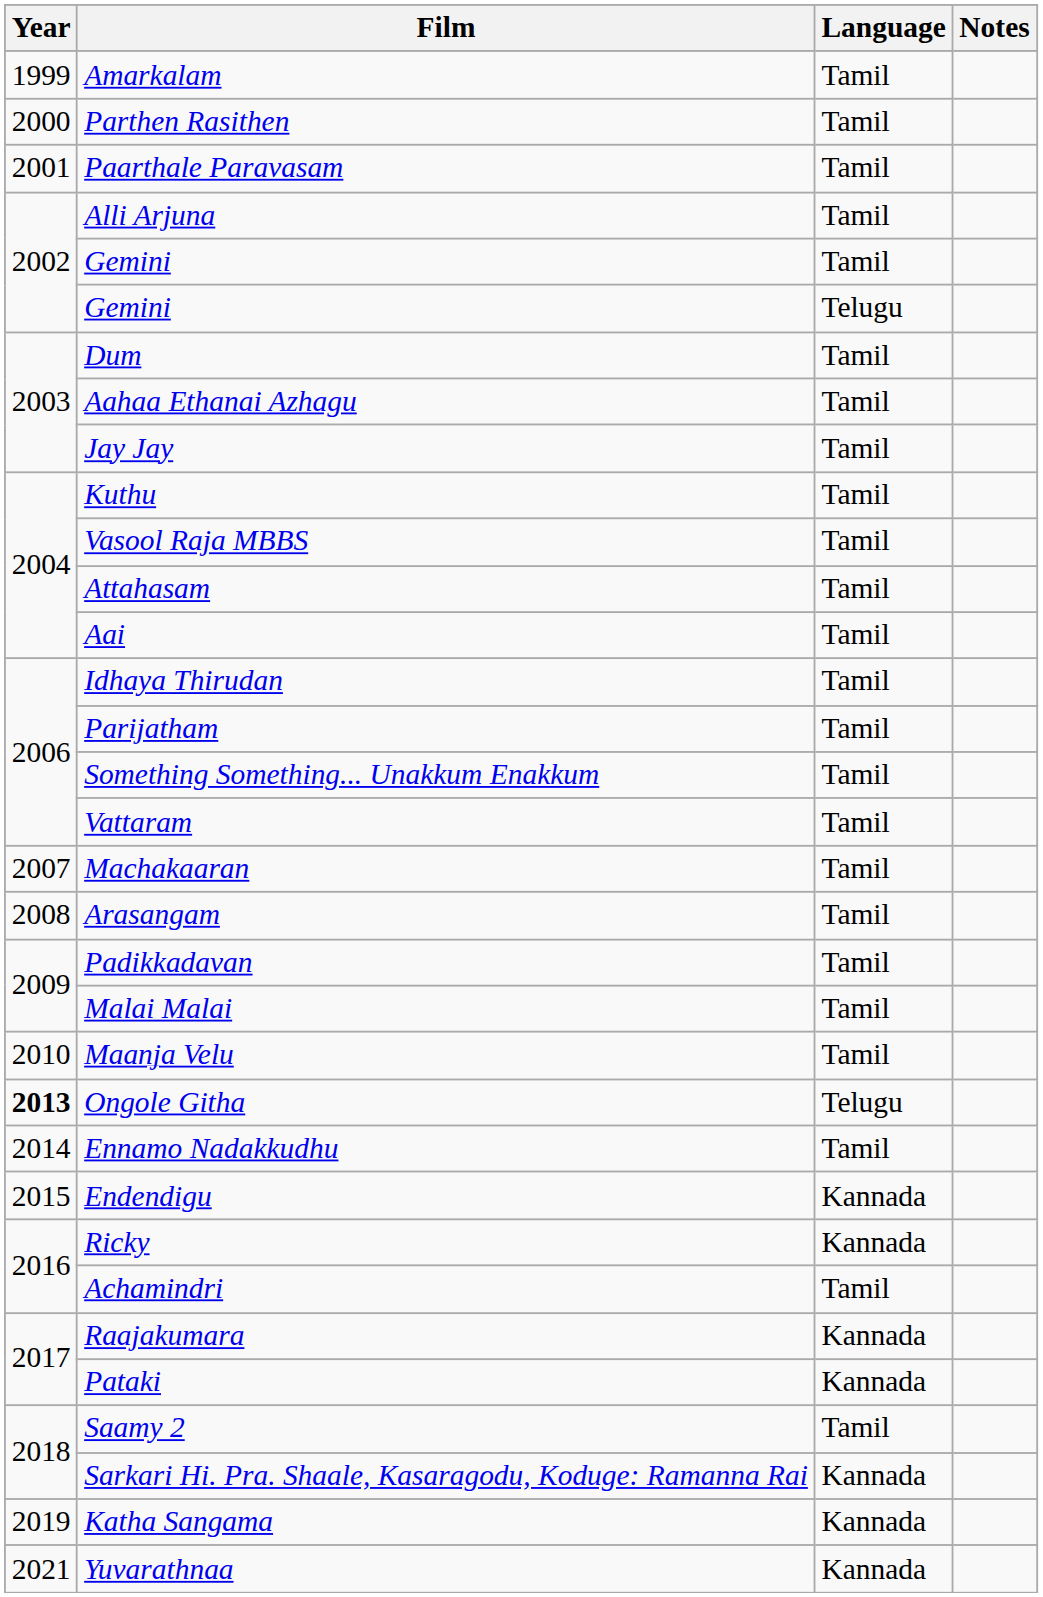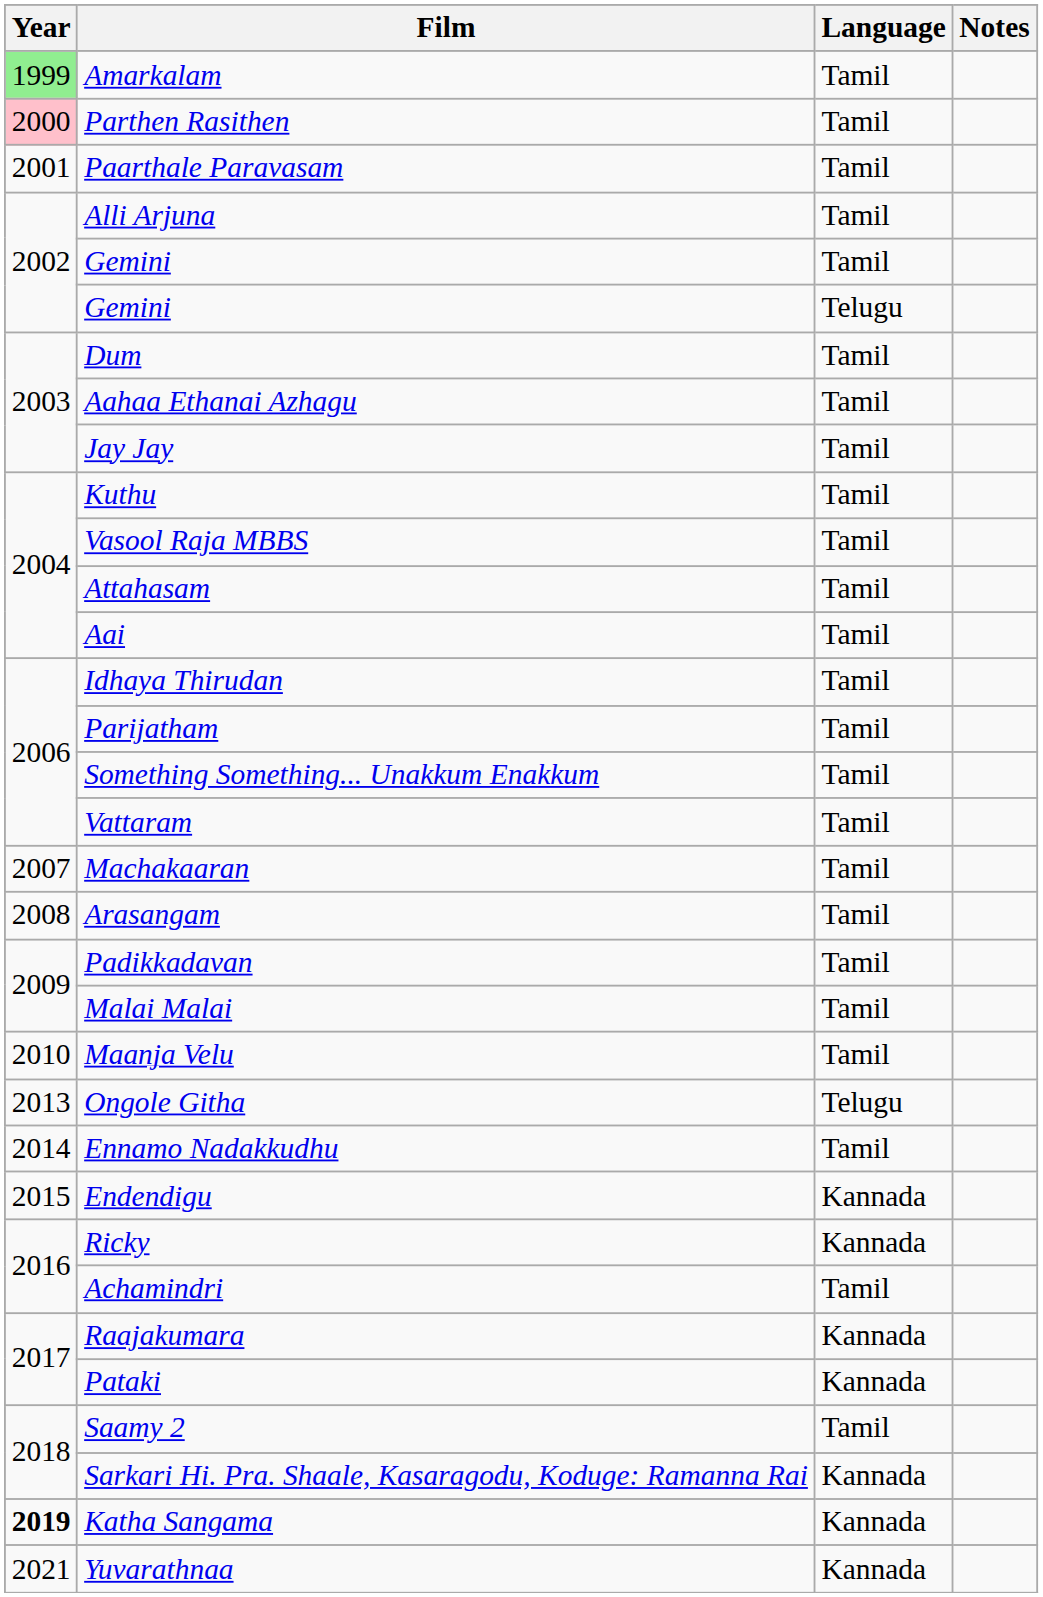(41, 74) no background -> (41, 74) lightgreen background
(41, 121) no background -> (41, 121) pink background
(41, 1101) bold -> (41, 1101) normal
(41, 1521) normal -> (41, 1521) bold
